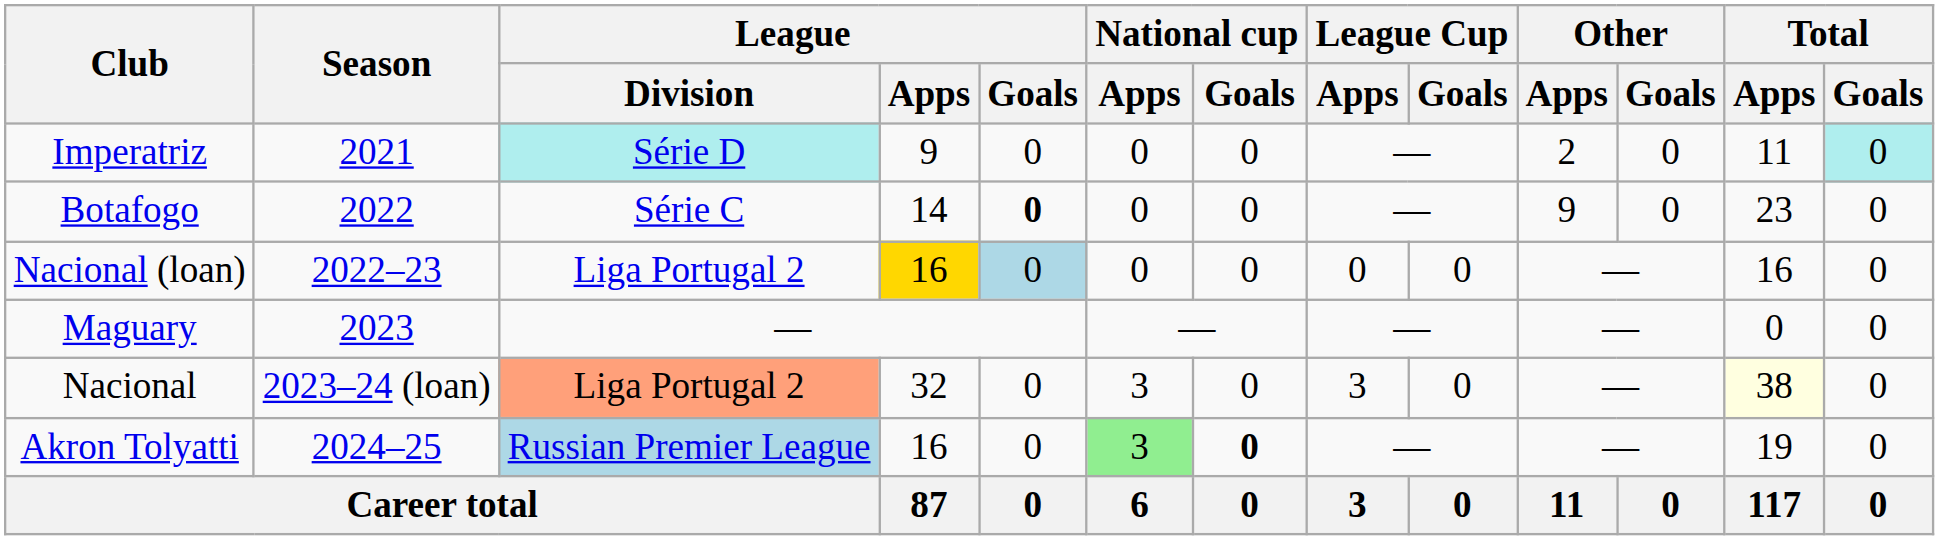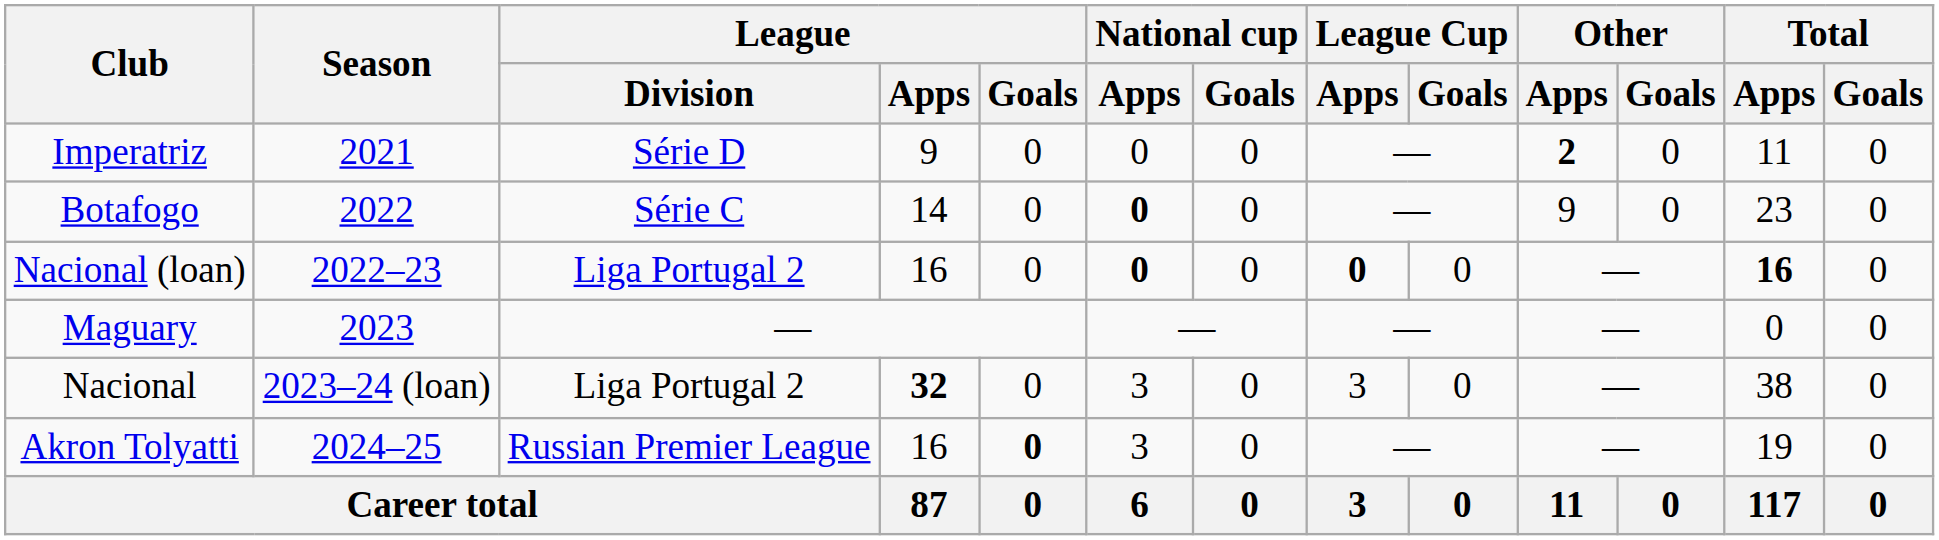(689, 151) paleturquoise background -> (689, 151) no background
(1567, 151) normal -> (1567, 151) bold
(1878, 151) paleturquoise background -> (1878, 151) no background
(1033, 210) bold -> (1033, 210) normal
(1139, 210) normal -> (1139, 210) bold
(929, 269) gold background -> (929, 269) no background
(1033, 269) lightblue background -> (1033, 269) no background
(1139, 269) normal -> (1139, 269) bold
(1357, 269) normal -> (1357, 269) bold
(1774, 269) normal -> (1774, 269) bold
(689, 387) lightsalmon background -> (689, 387) no background
(929, 387) normal -> (929, 387) bold
(1774, 387) lightyellow background -> (1774, 387) no background
(689, 446) lightblue background -> (689, 446) no background
(1033, 446) normal -> (1033, 446) bold
(1139, 446) lightgreen background -> (1139, 446) no background
(1250, 446) bold -> (1250, 446) normal
